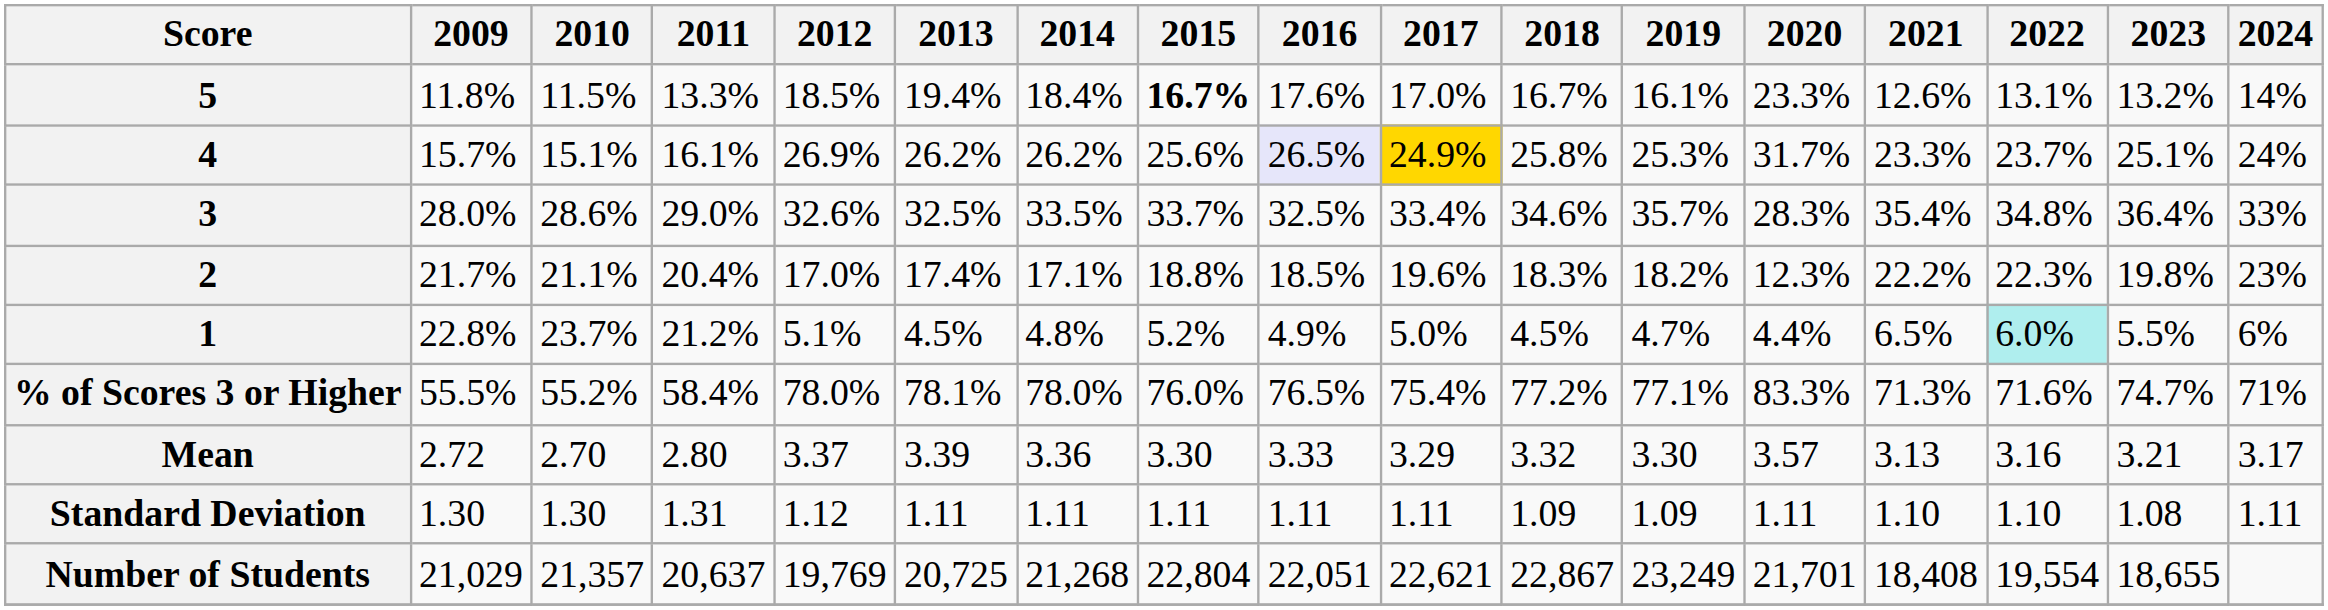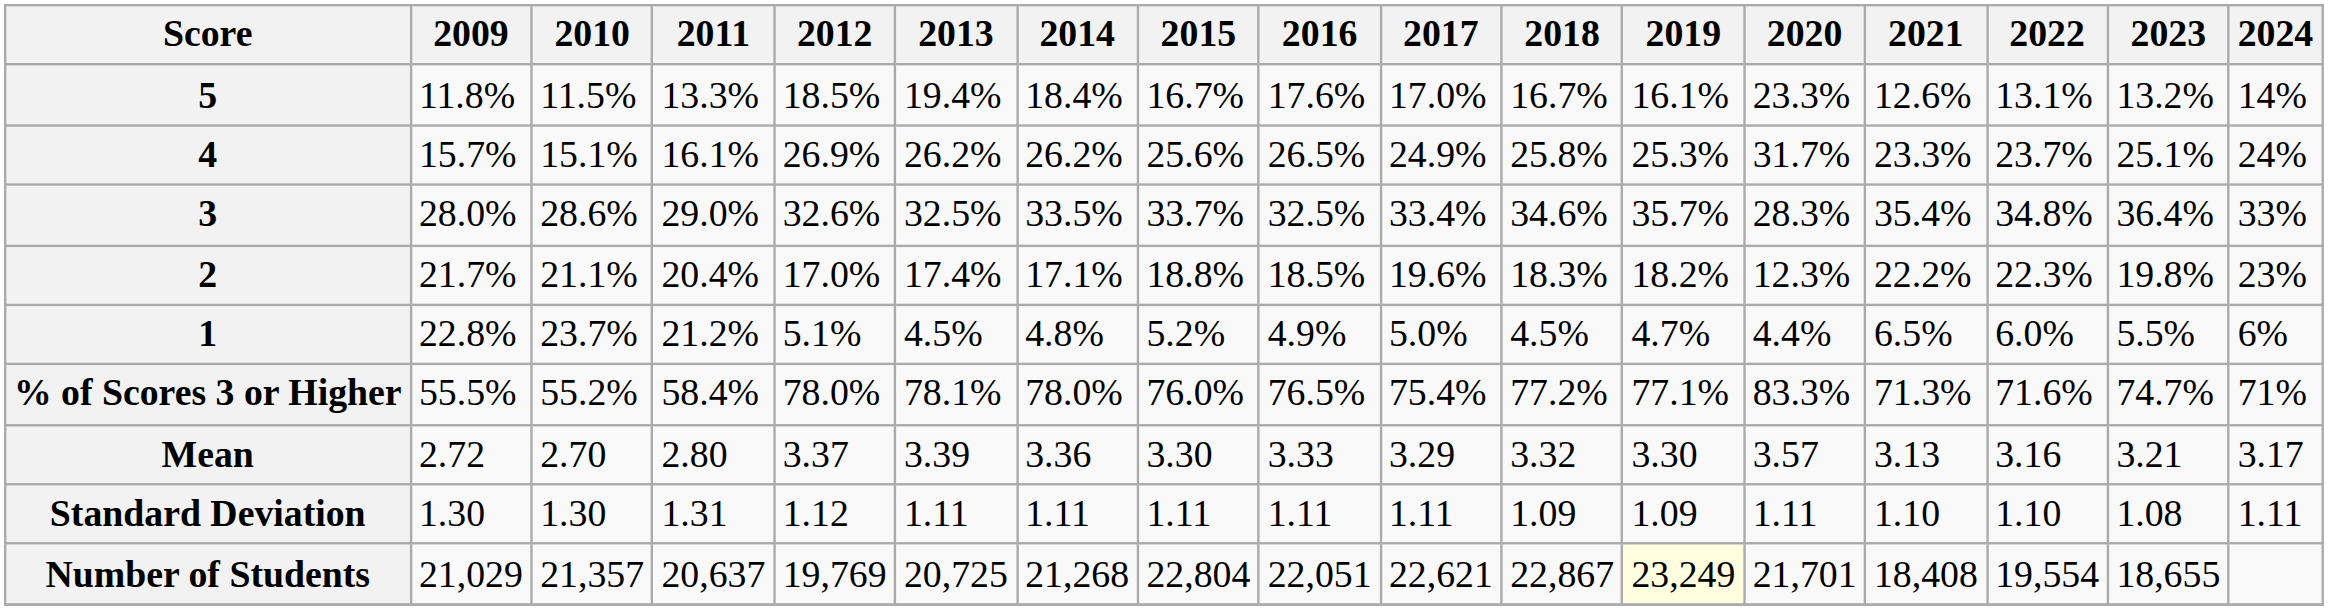(1198, 94) bold -> (1195, 94) normal
(1316, 154) lavender background -> (1316, 154) no background
(1438, 154) gold background -> (1438, 154) no background
(2035, 333) paleturquoise background -> (2035, 333) no background
(1683, 573) no background -> (1683, 573) lightyellow background
